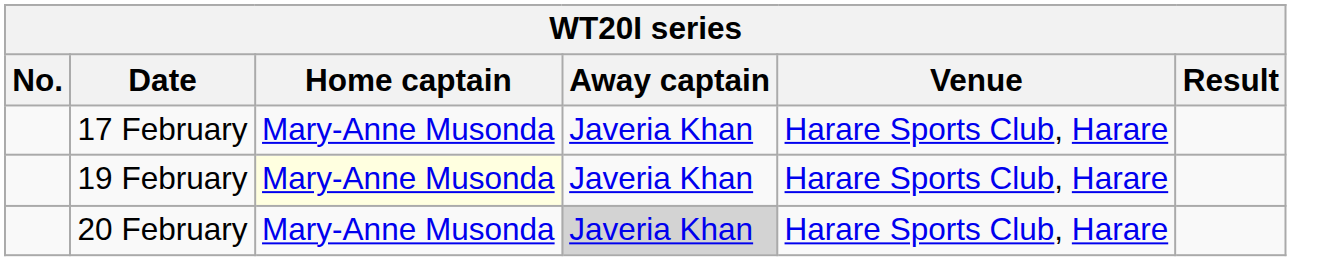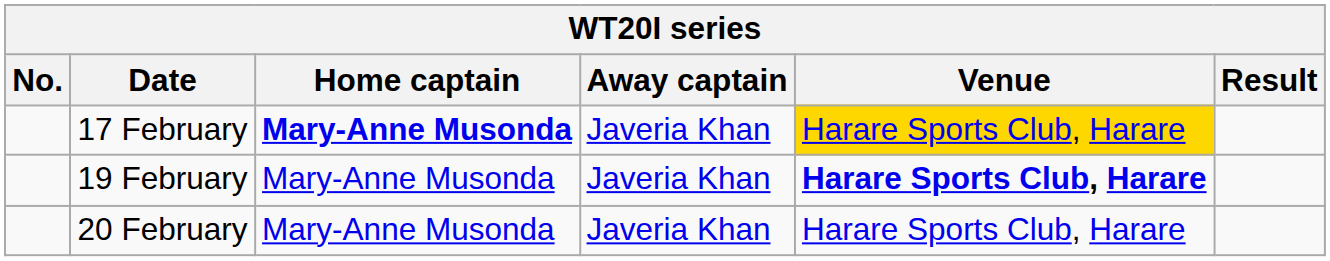(408, 129) normal -> (417, 129) bold
(976, 129) no background -> (994, 129) gold background
(408, 179) lightyellow background -> (408, 179) no background
(976, 179) normal -> (1004, 179) bold
(661, 229) lightgrey background -> (679, 229) no background
